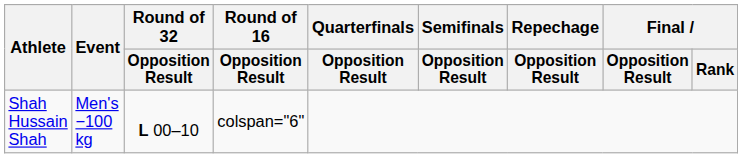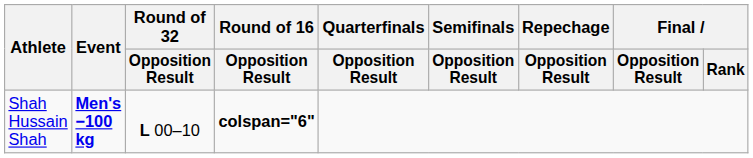(97, 122) normal -> (98, 122) bold
(261, 122) normal -> (267, 122) bold
